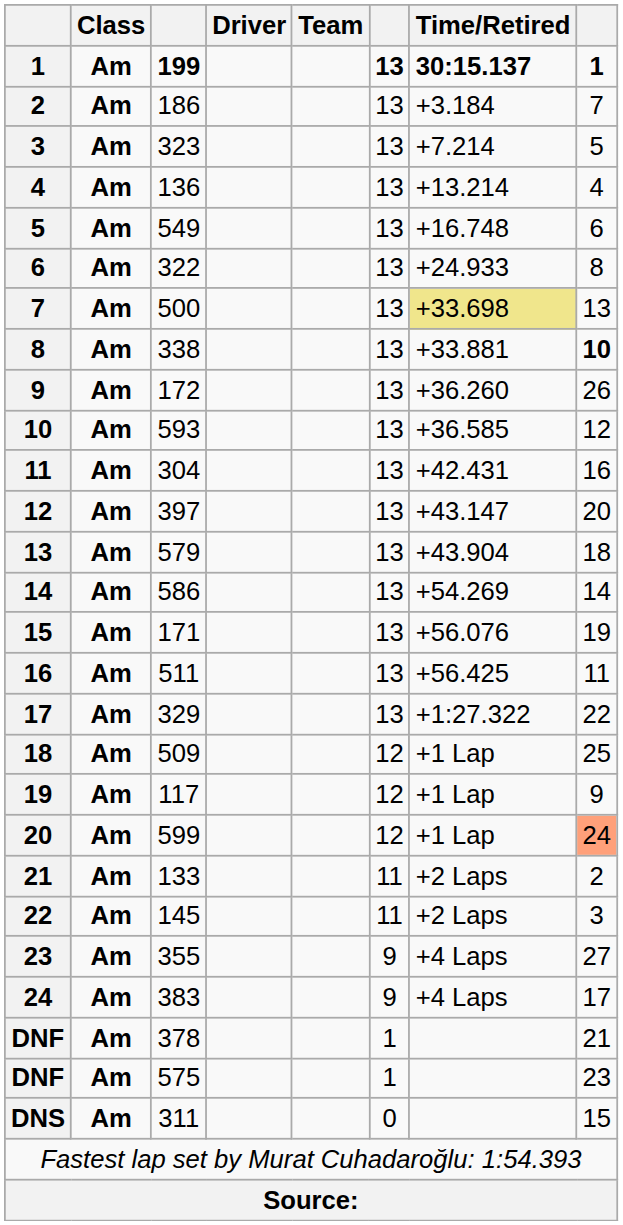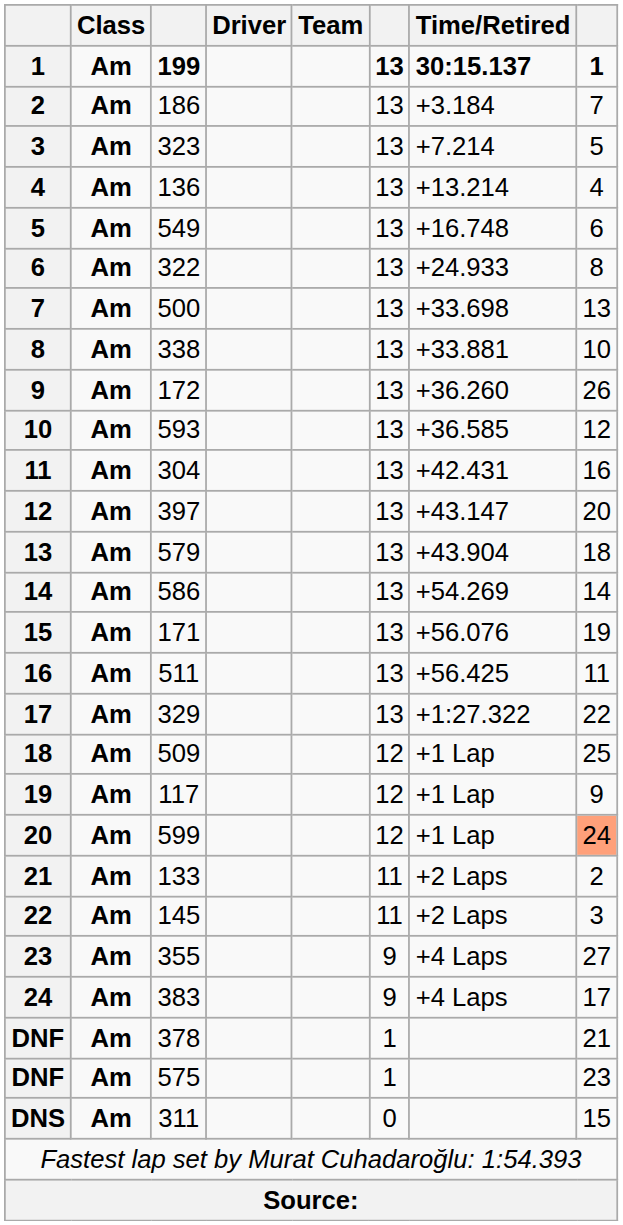(462, 309) khaki background -> (462, 309) no background
(597, 349) bold -> (597, 349) normal
